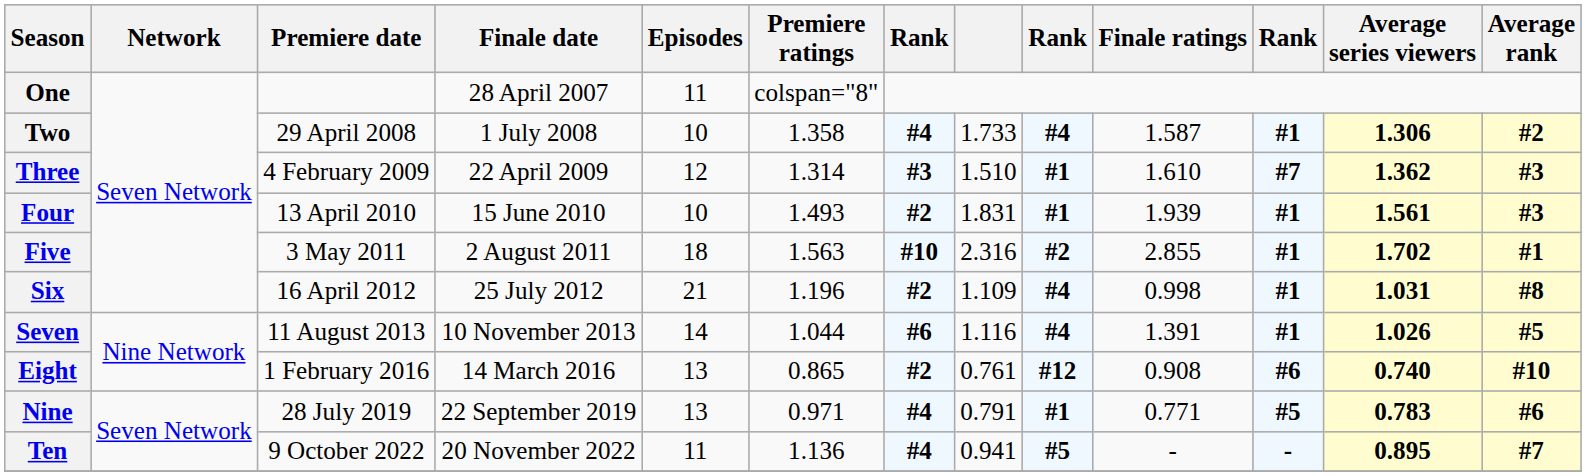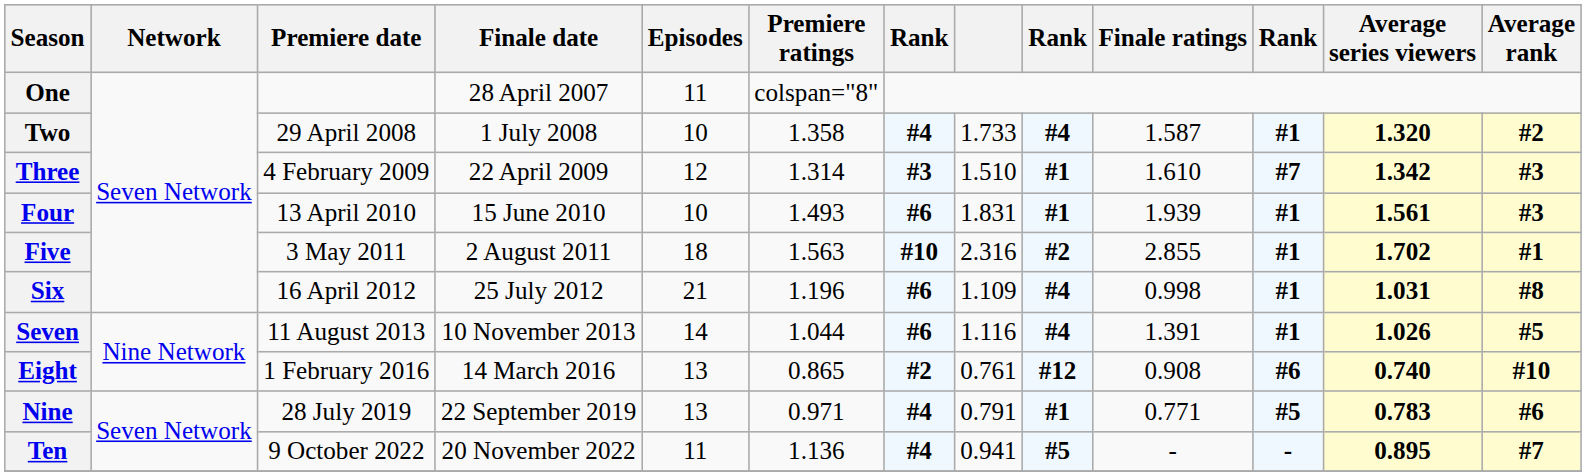(1403, 132) 1.306 -> (1403, 132) 1.320
(1403, 172) 1.362 -> (1403, 172) 1.342
(919, 212) #2 -> (919, 212) #6
(919, 291) #2 -> (919, 291) #6
